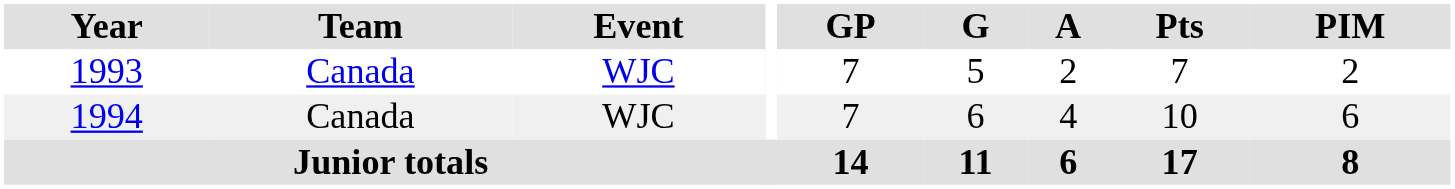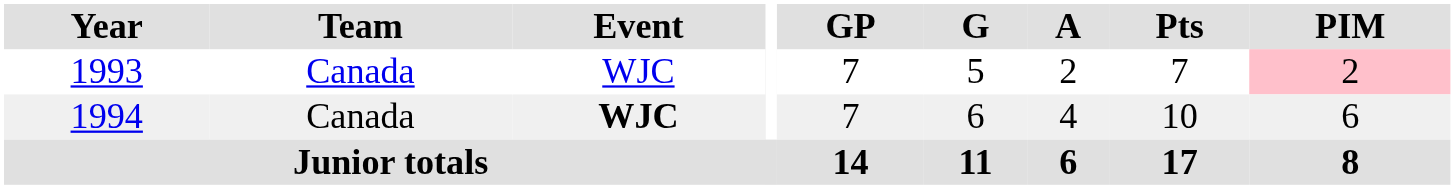(1350, 71) no background -> (1350, 71) pink background
(638, 116) normal -> (638, 116) bold
